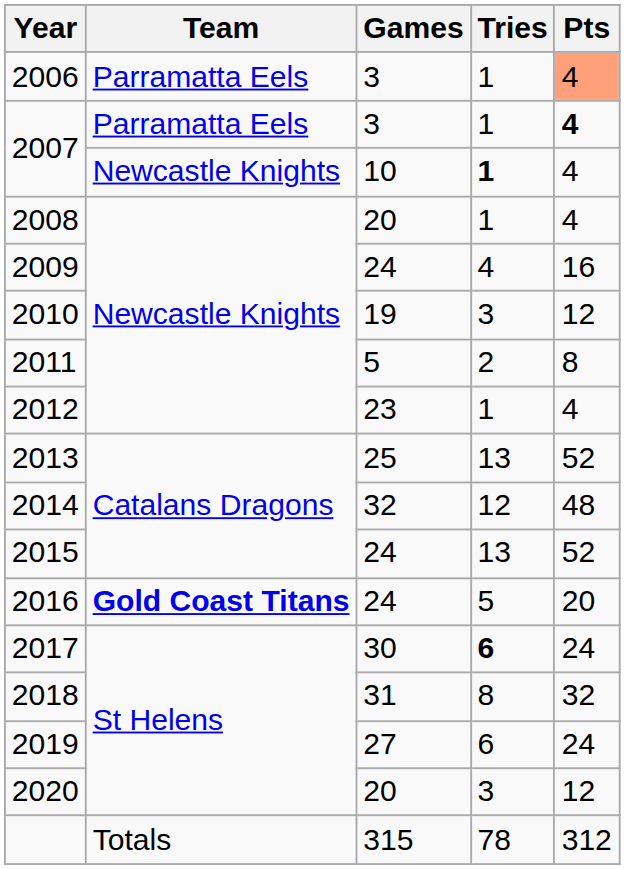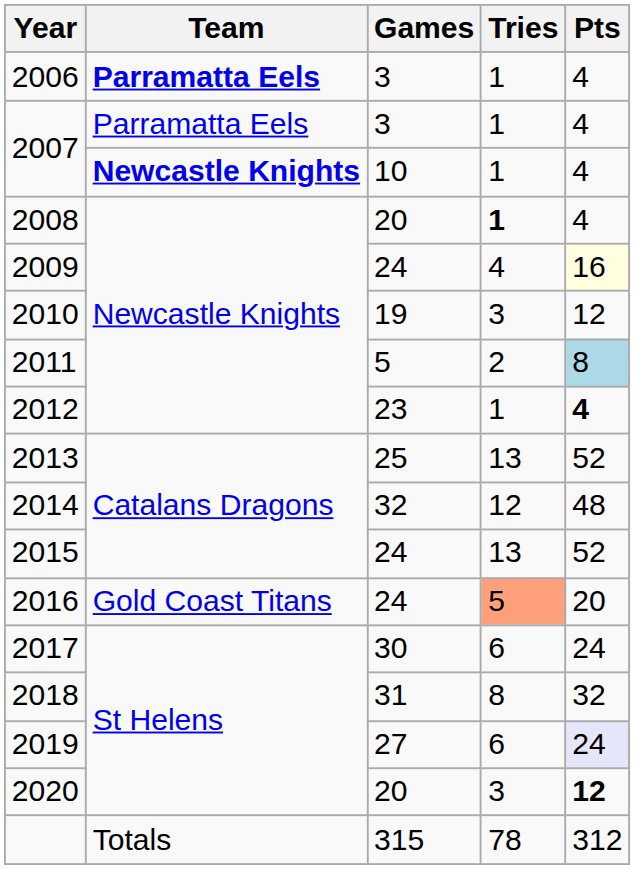(200, 76) normal -> (206, 76) bold
(570, 76) lightsalmon background -> (581, 76) no background
(570, 123) bold -> (581, 123) normal
(216, 171) normal -> (226, 171) bold
(486, 171) bold -> (497, 171) normal
(486, 219) normal -> (497, 219) bold
(578, 266) no background -> (589, 266) lightyellow background
(570, 362) no background -> (581, 362) lightblue background
(570, 409) normal -> (581, 409) bold
(221, 600) bold -> (212, 600) normal
(486, 600) no background -> (497, 600) lightsalmon background
(486, 648) bold -> (497, 648) normal
(578, 743) no background -> (589, 743) lavender background
(578, 791) normal -> (589, 791) bold
